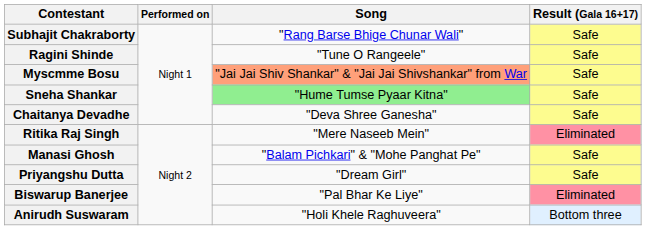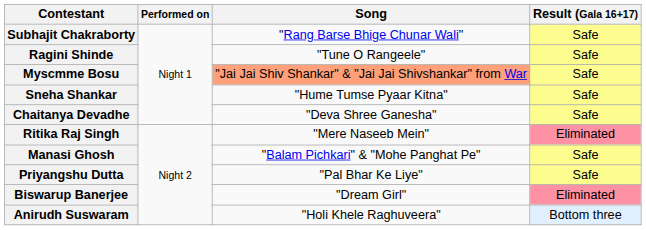(371, 94) lightgreen background -> (371, 94) no background
(371, 174) "Dream Girl" -> (371, 174) "Pal Bhar Ke Liye"
(371, 194) "Pal Bhar Ke Liye" -> (371, 194) "Dream Girl"
